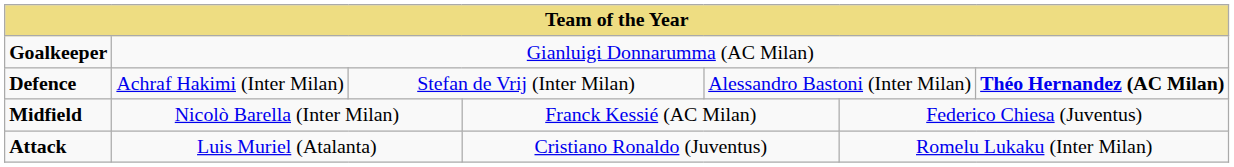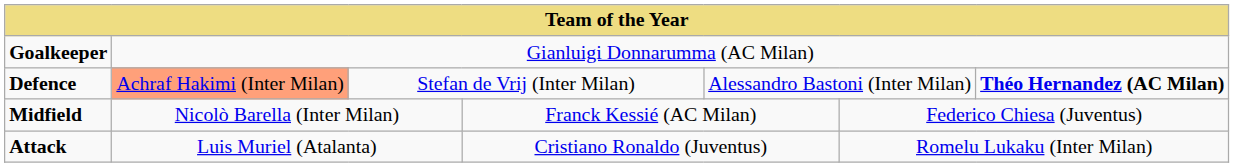(230, 83) no background -> (230, 83) lightsalmon background
